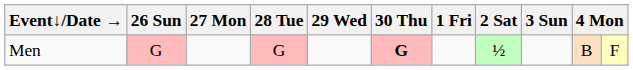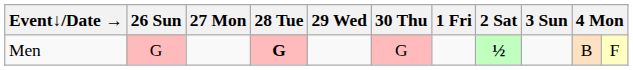(279, 50) normal -> (279, 50) bold
(401, 50) bold -> (401, 50) normal
(499, 50) normal -> (499, 50) bold
